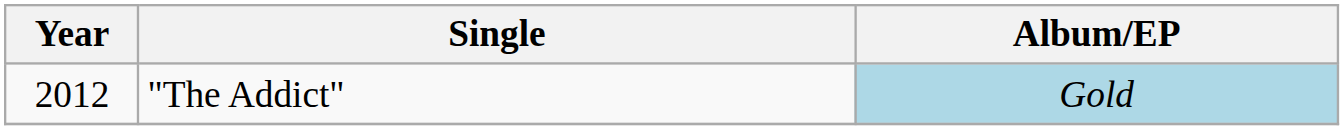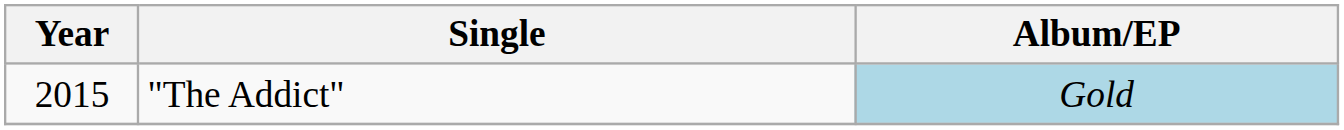(72, 93) 2012 -> (72, 93) 2015
